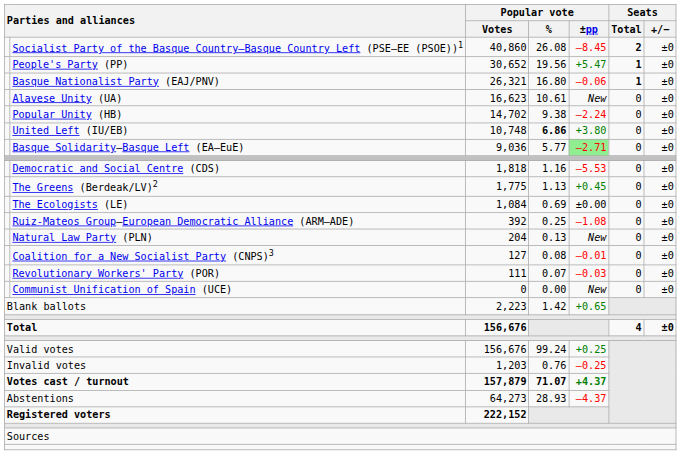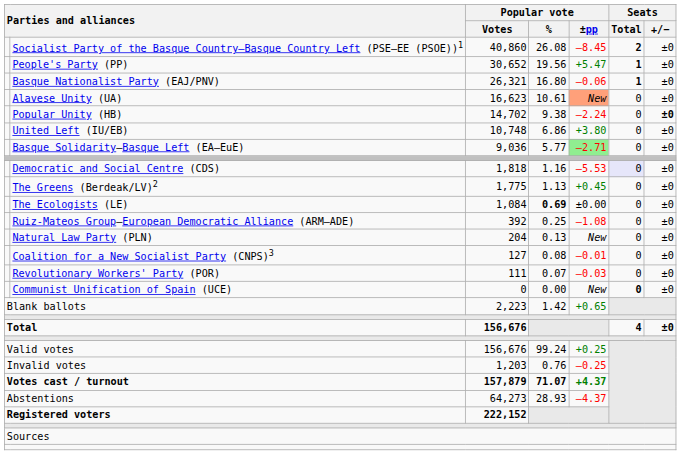(597, 98) no background -> (597, 98) lightsalmon background
(668, 114) normal -> (668, 114) bold
(554, 131) bold -> (554, 131) normal
(639, 169) no background -> (639, 169) lavender background
(554, 204) normal -> (554, 204) bold
(639, 290) normal -> (639, 290) bold
